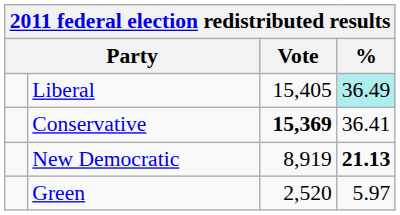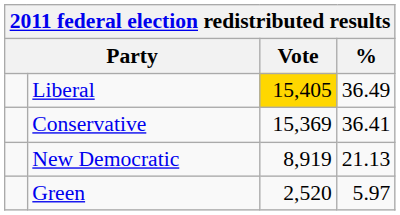(302, 90) no background -> (302, 90) gold background
(366, 90) paleturquoise background -> (366, 90) no background
(302, 124) bold -> (302, 124) normal
(366, 158) bold -> (366, 158) normal
